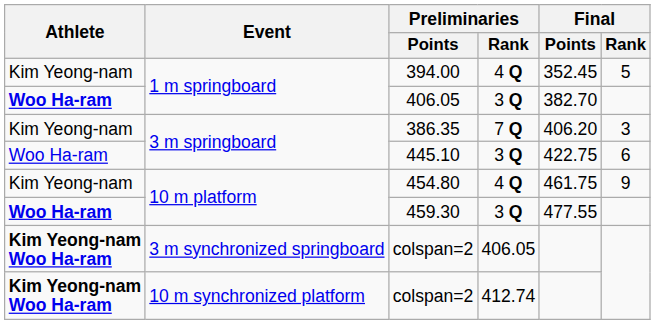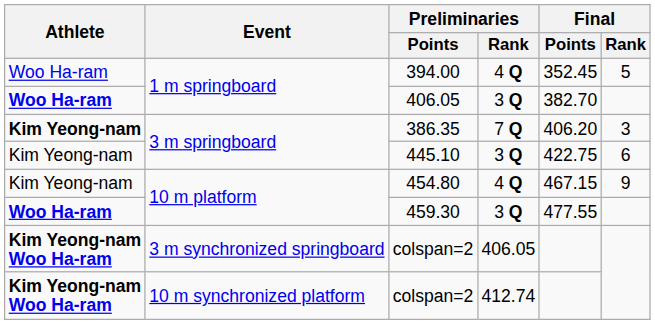(71, 73) Kim Yeong-nam -> (58, 73) Woo Ha-ram
(71, 128) normal -> (75, 128) bold
(58, 156) Woo Ha-ram -> (71, 156) Kim Yeong-nam
(570, 184) 461.75 -> (570, 184) 467.15
